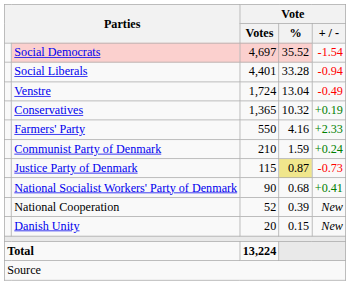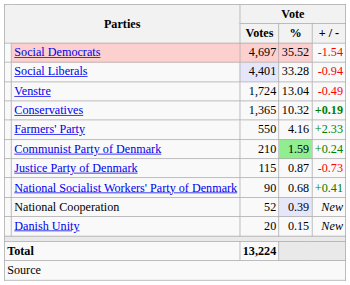(263, 71) no background -> (263, 71) lavender background
(329, 110) normal -> (329, 110) bold
(299, 149) no background -> (299, 149) lightgreen background
(299, 168) khaki background -> (299, 168) no background
(299, 206) no background -> (299, 206) lavender background
